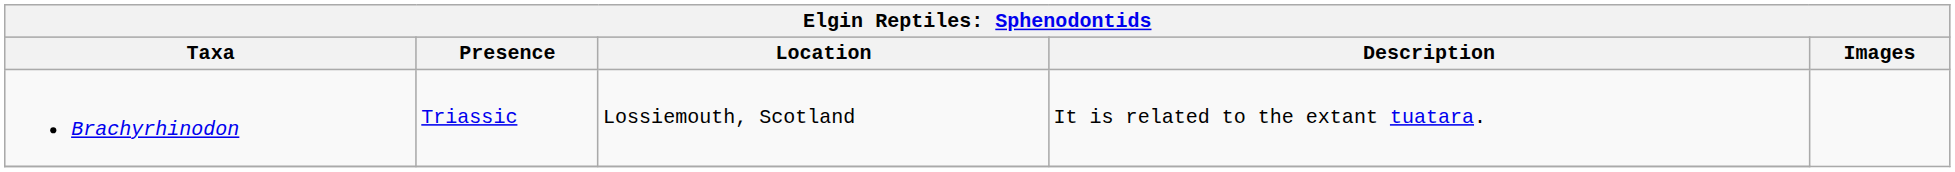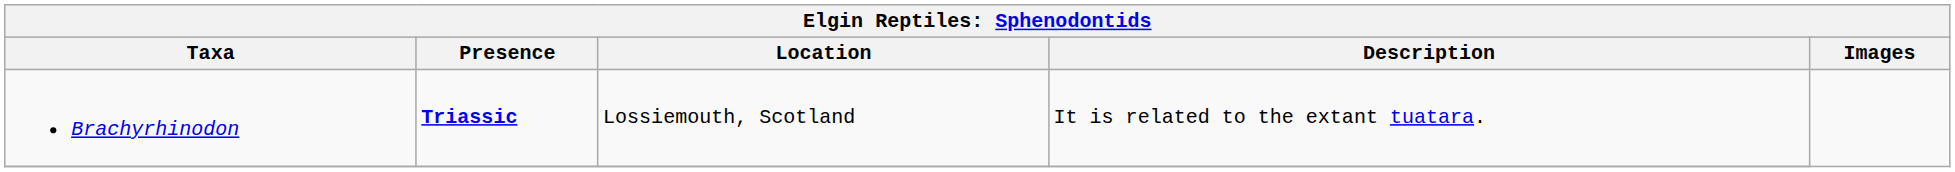(469, 118) normal -> (469, 118) bold
